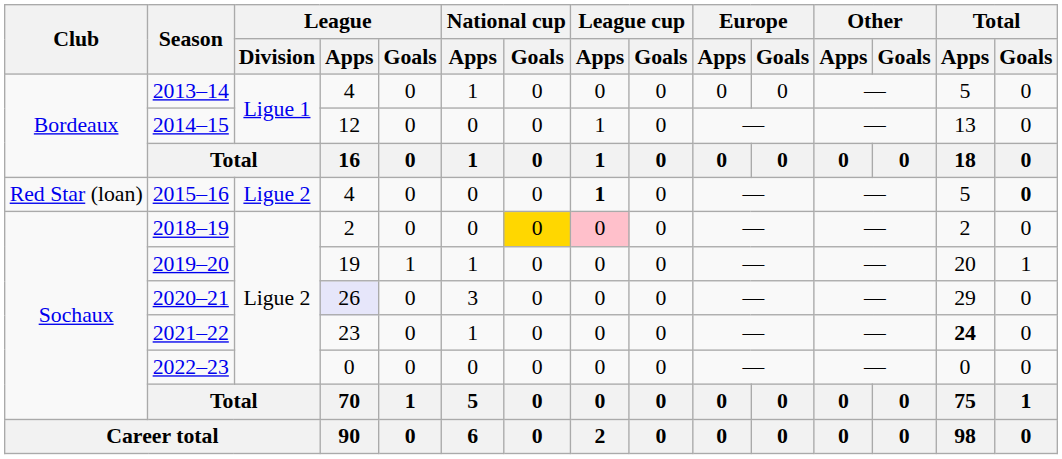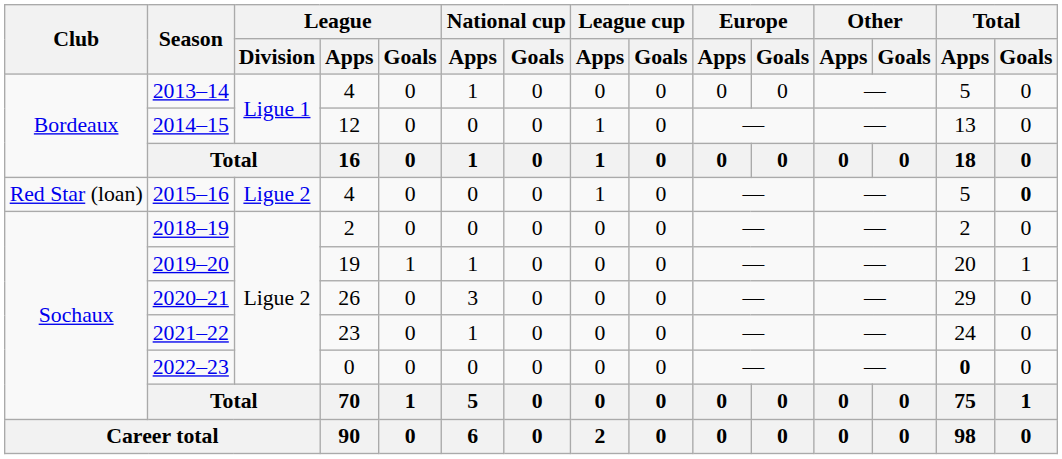(600, 194) bold -> (600, 194) normal
(537, 228) gold background -> (537, 228) no background
(600, 228) pink background -> (600, 228) no background
(349, 297) lavender background -> (349, 297) no background
(965, 332) bold -> (965, 332) normal
(965, 366) normal -> (965, 366) bold
